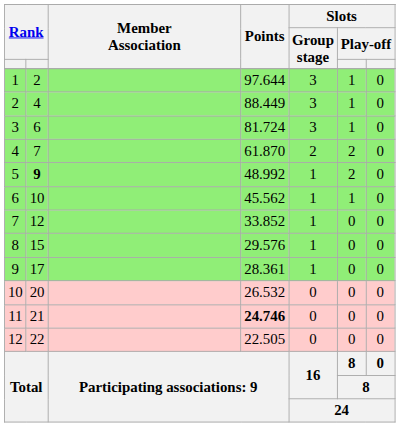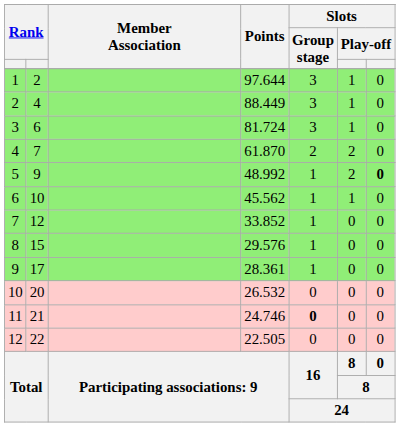(37, 174) bold -> (37, 174) normal
(380, 174) normal -> (380, 174) bold
(265, 316) bold -> (265, 316) normal
(313, 316) normal -> (313, 316) bold
